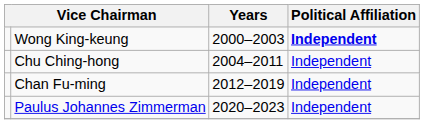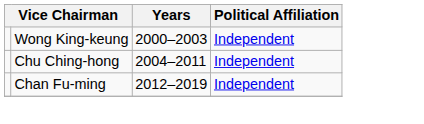(334, 38) bold -> (254, 38) normal
- row: (110, 107)
